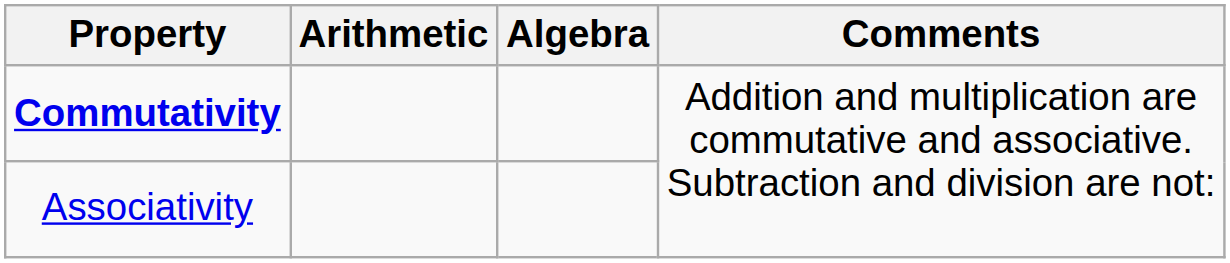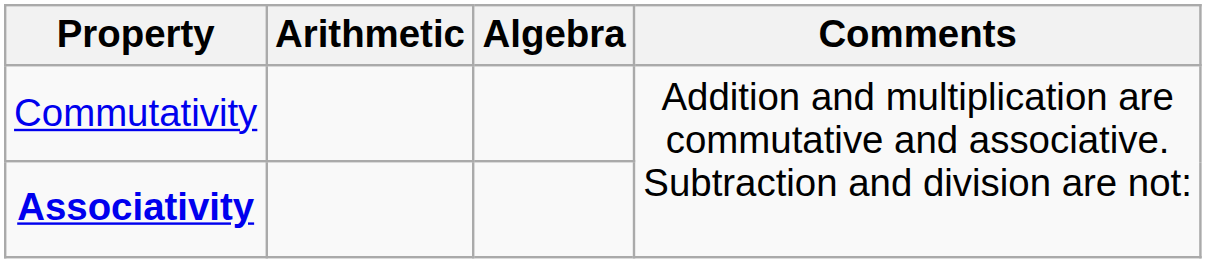(147, 113) bold -> (136, 113) normal
(147, 208) normal -> (136, 208) bold
